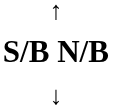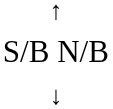(56, 51) bold -> (56, 51) normal
